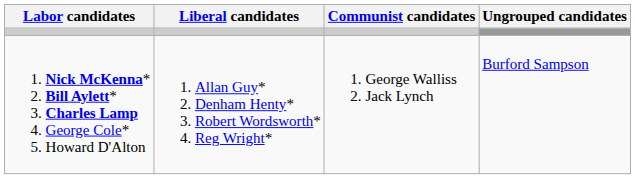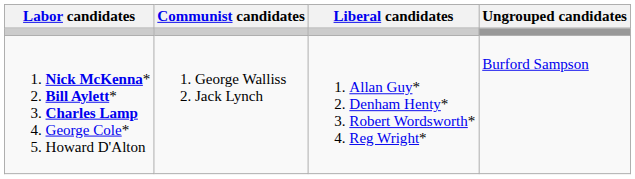columns swapped: (239, 16) <-> (402, 16)
